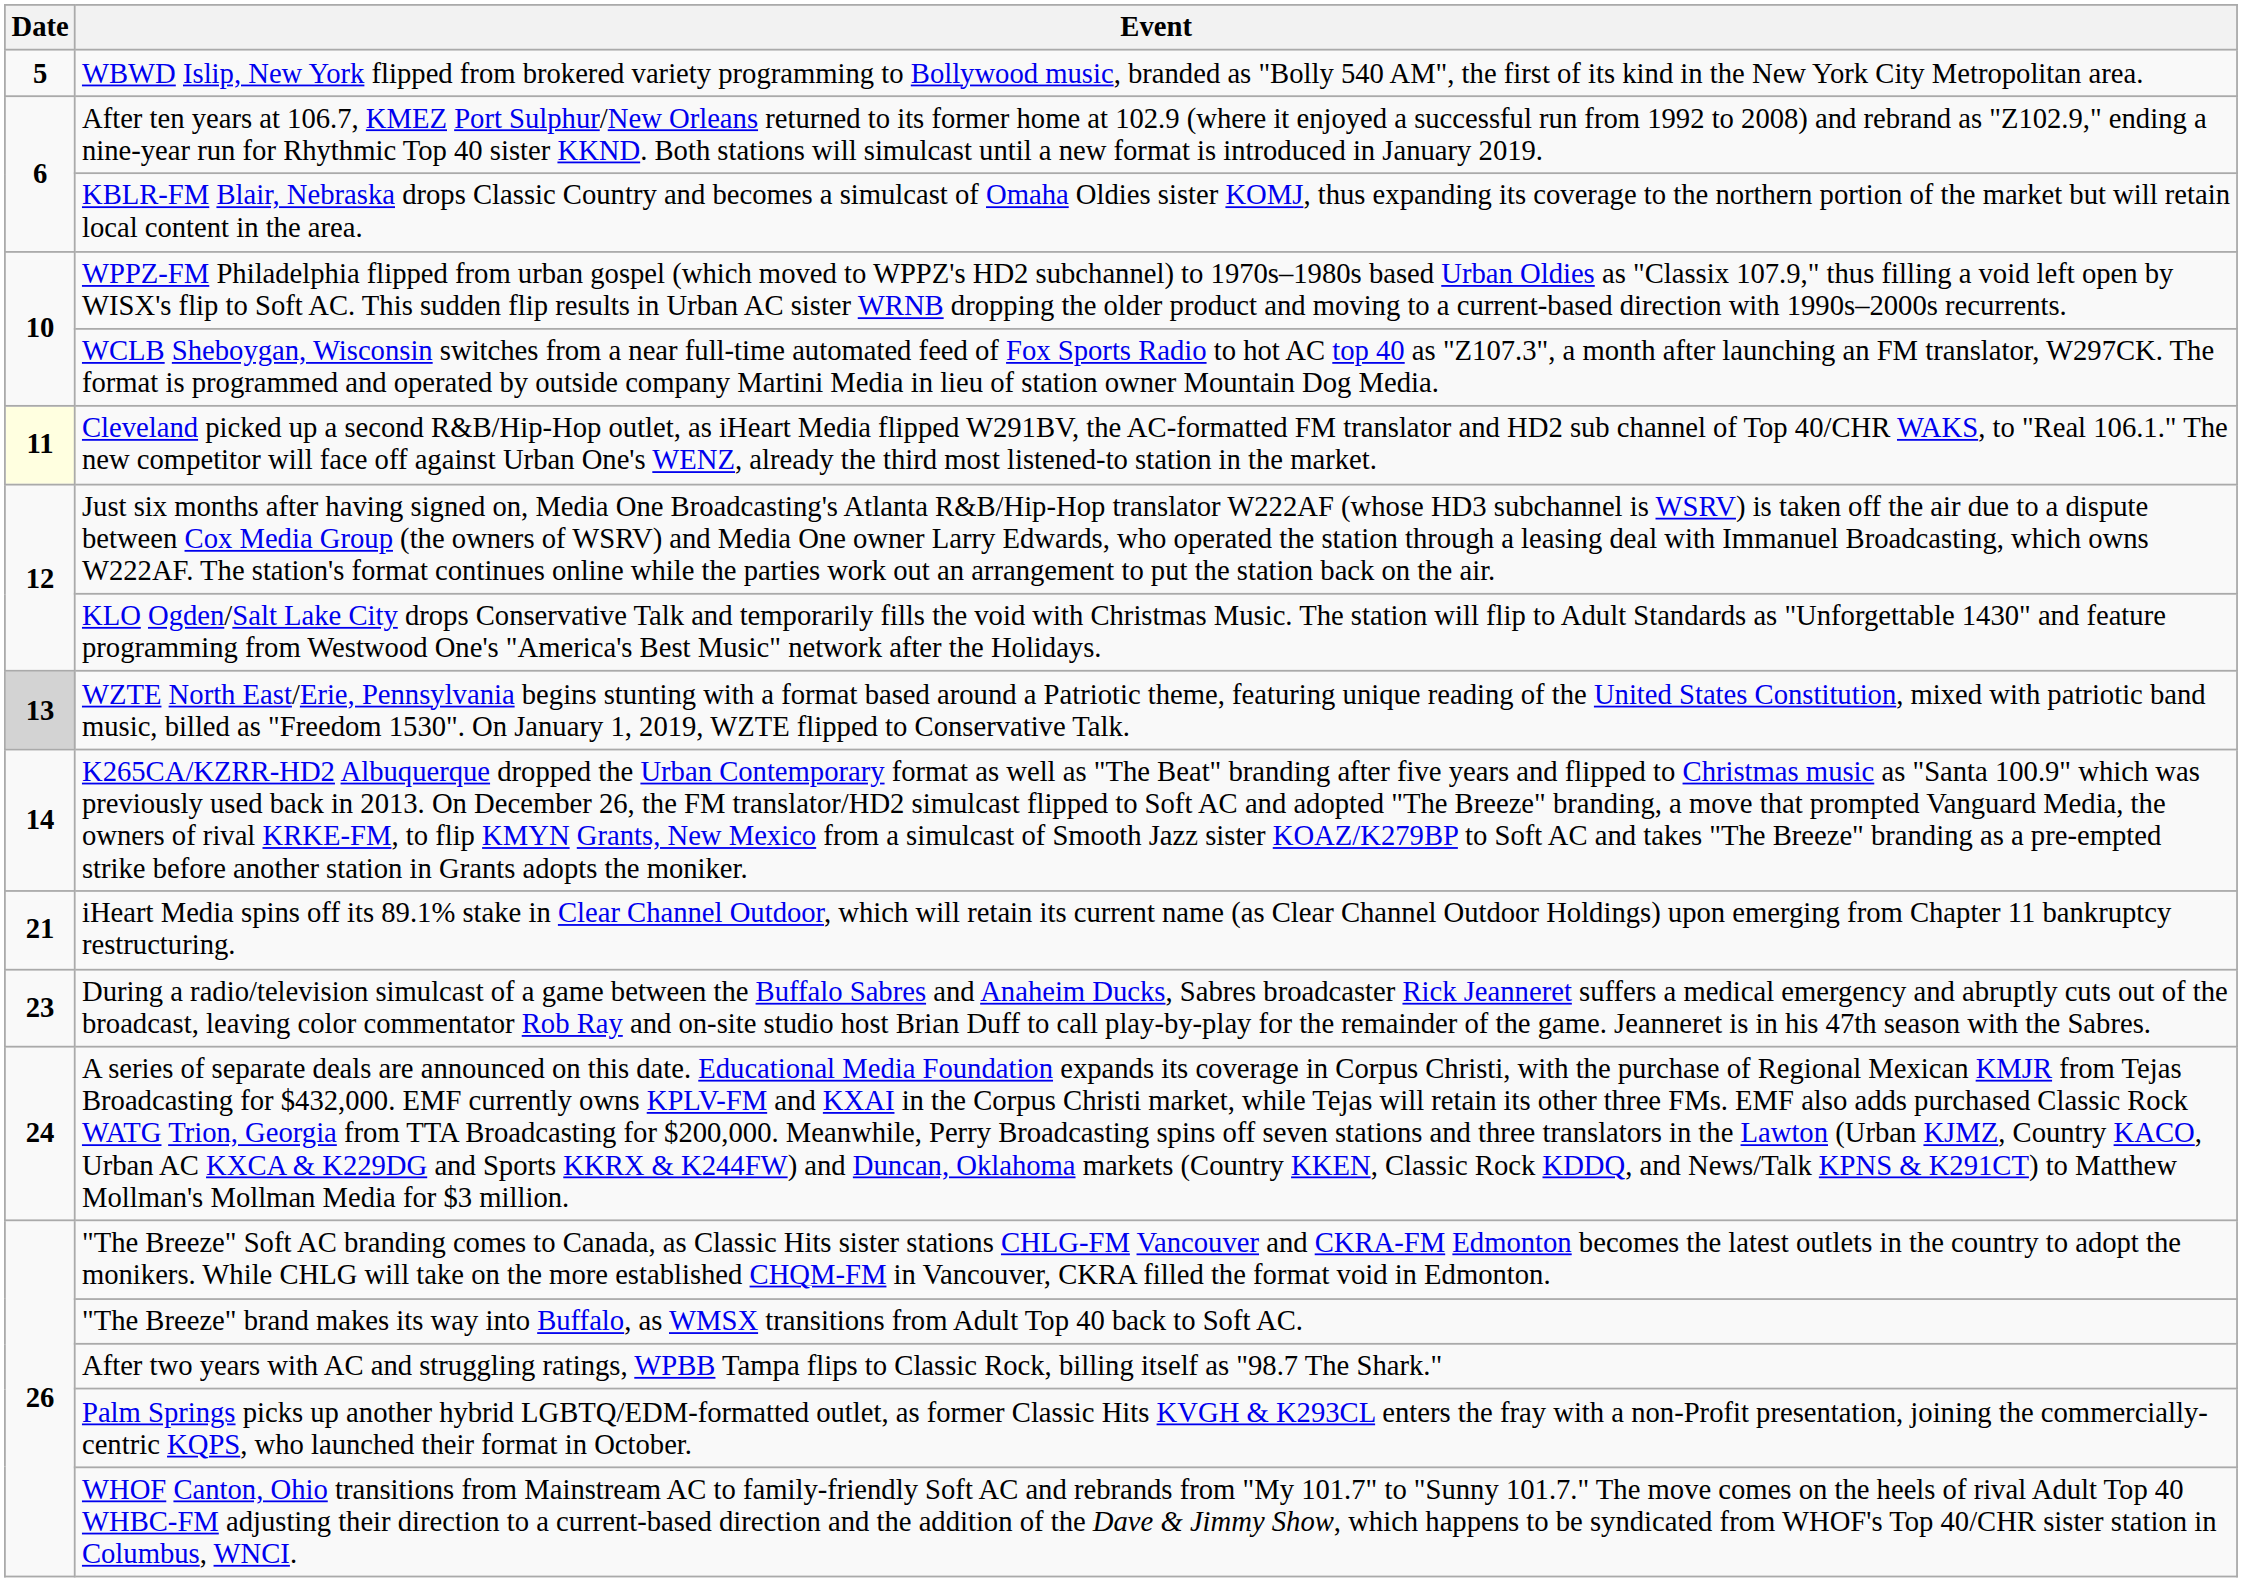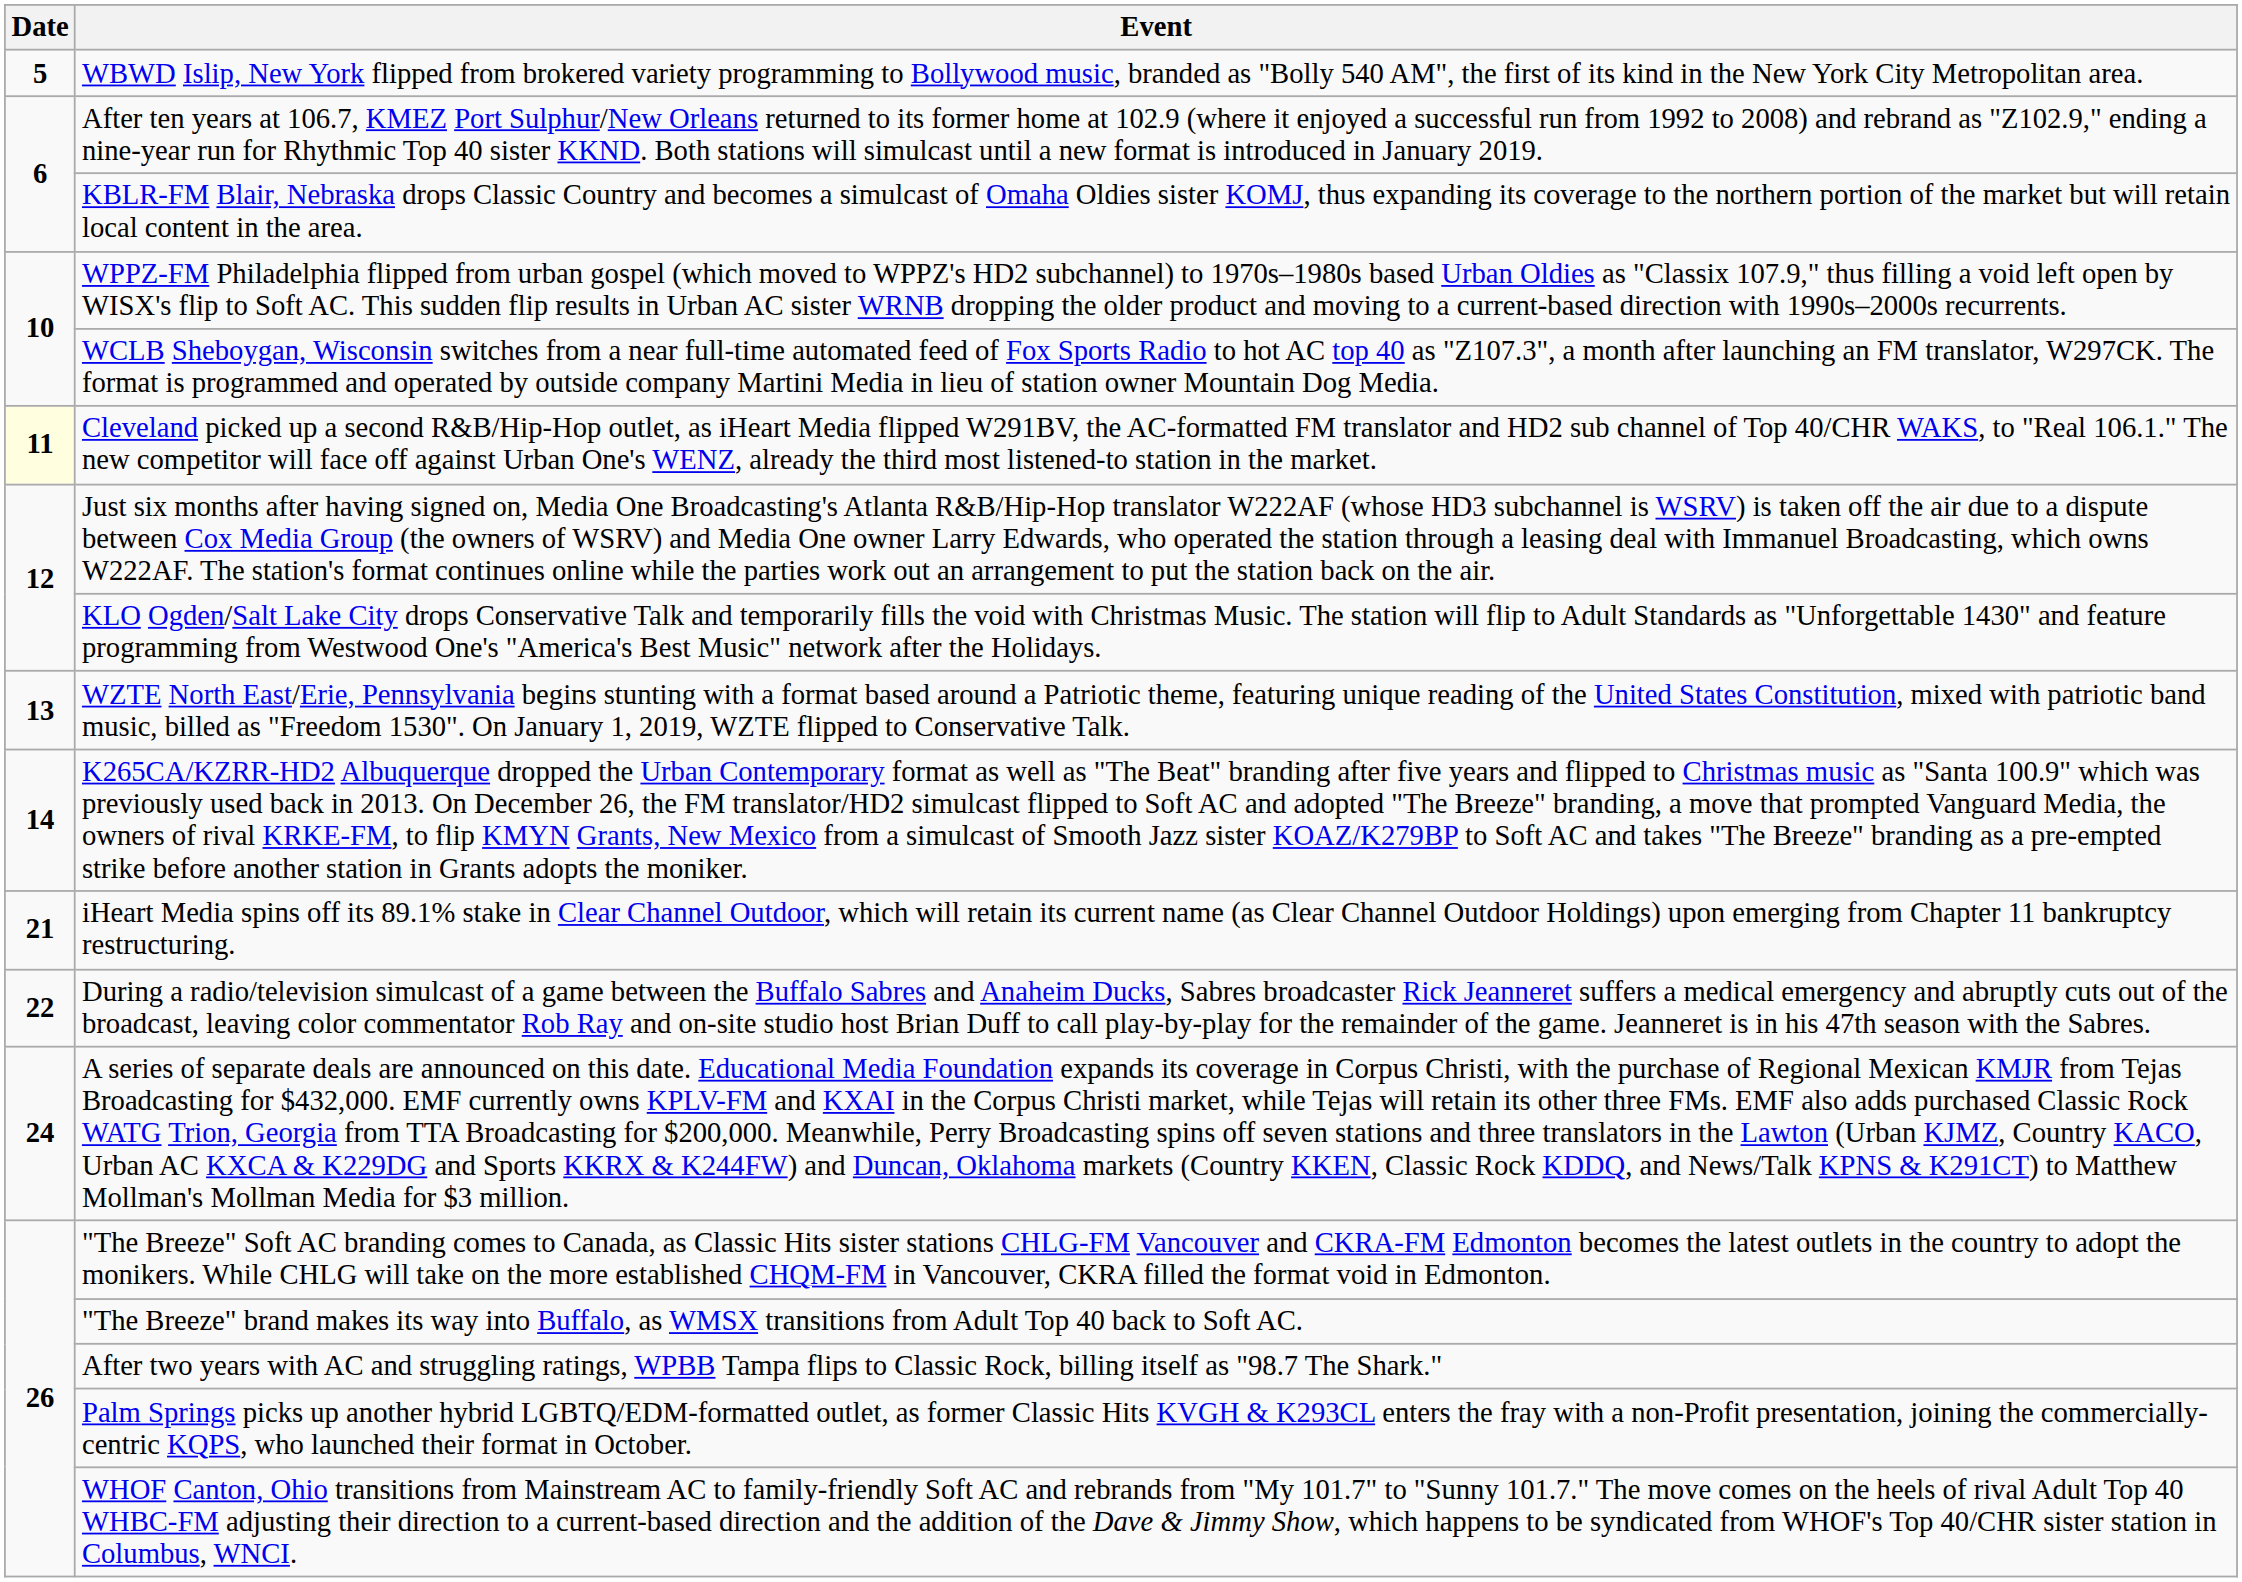(40, 709) lightgrey background -> (40, 709) no background
(40, 1007) 23 -> (40, 1007) 22
